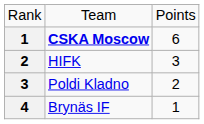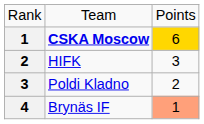(176, 38) no background -> (176, 38) gold background
(176, 107) no background -> (176, 107) lightsalmon background
